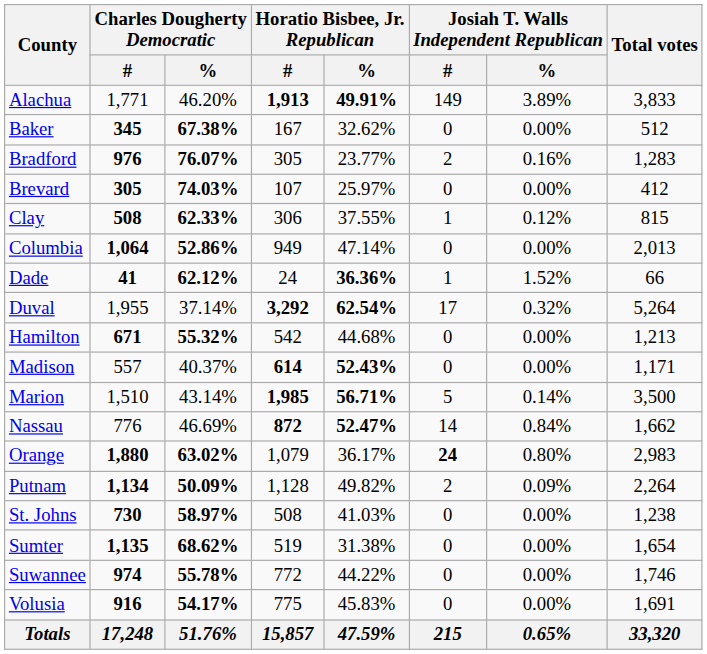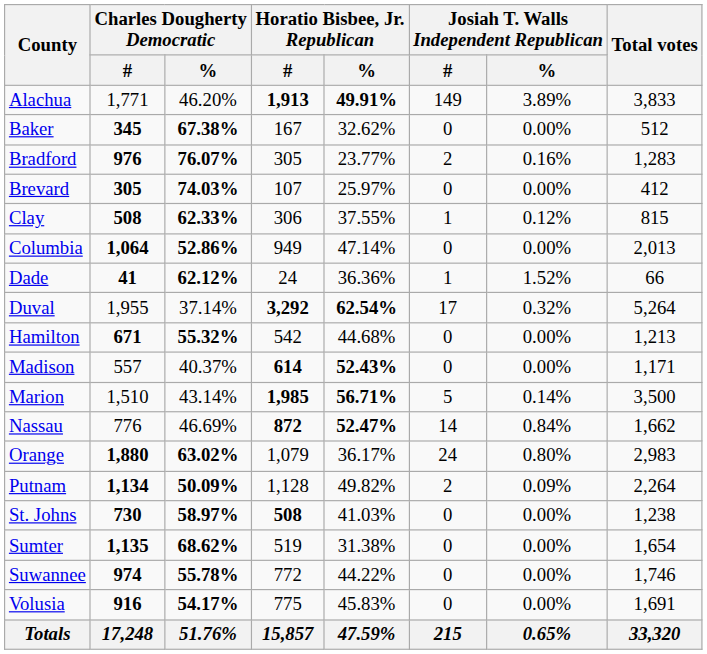(367, 277) bold -> (367, 277) normal
(448, 456) bold -> (448, 456) normal
(288, 515) normal -> (288, 515) bold
